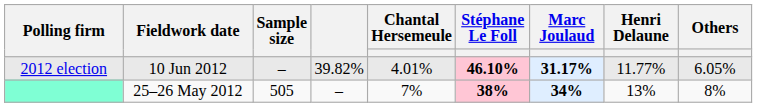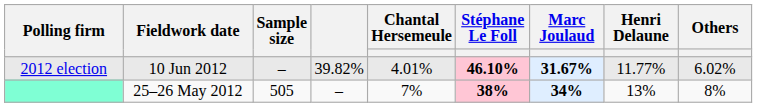(567, 68) 31.17% -> (567, 68) 31.67%
(715, 68) 6.05% -> (715, 68) 6.02%
